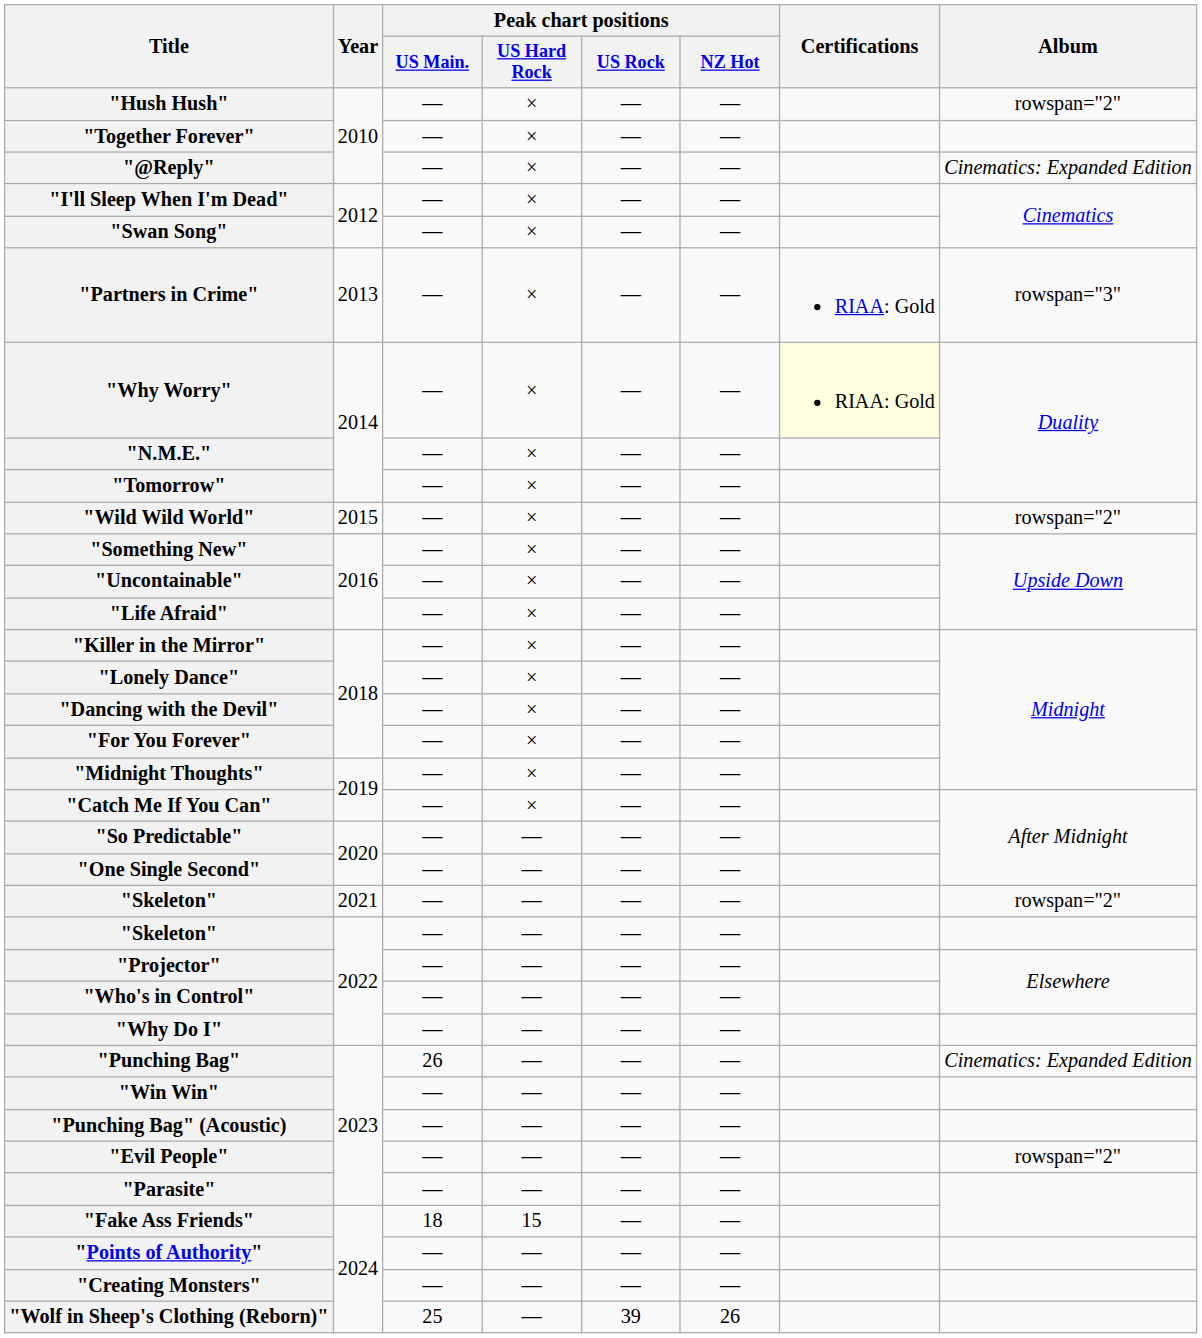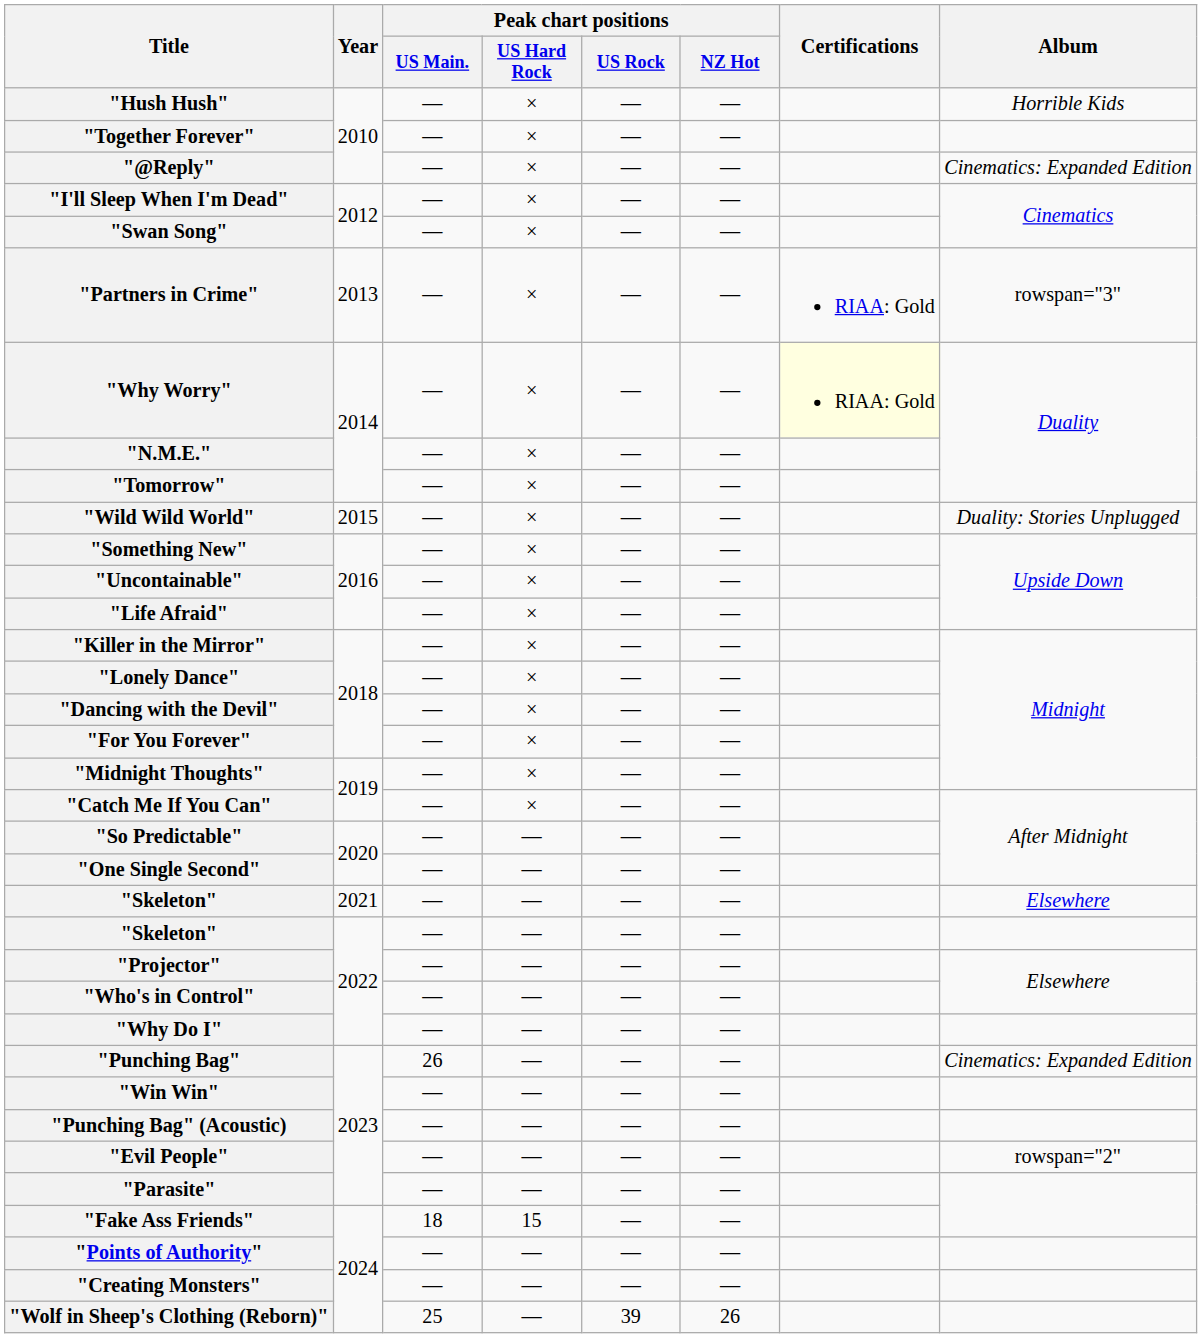(1068, 103) rowspan="2" -> (1068, 103) Horrible Kids
(1068, 517) rowspan="2" -> (1068, 517) Duality: Stories Unplugged
(1068, 901) rowspan="2" -> (1068, 901) Elsewhere
